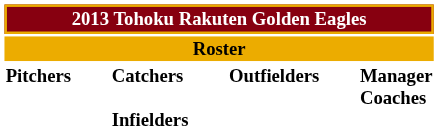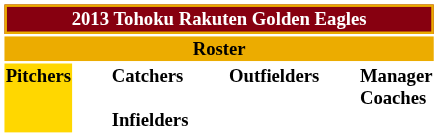(38, 75) no background -> (38, 75) gold background
